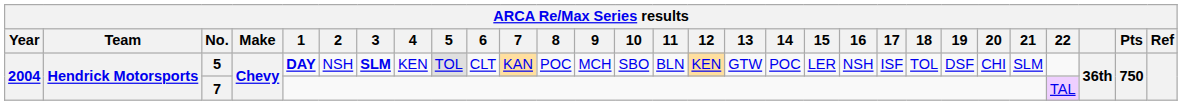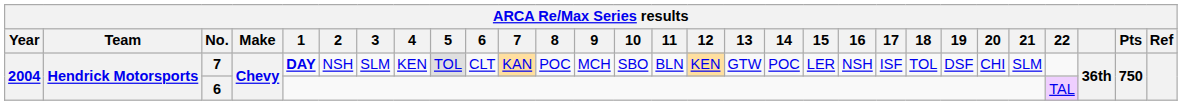(217, 64) 5 -> (217, 64) 7
(376, 64) bold -> (375, 64) normal
(217, 88) 7 -> (217, 88) 6
